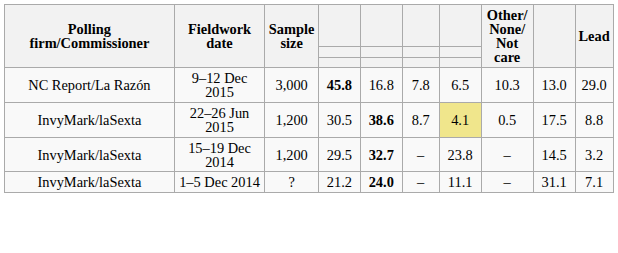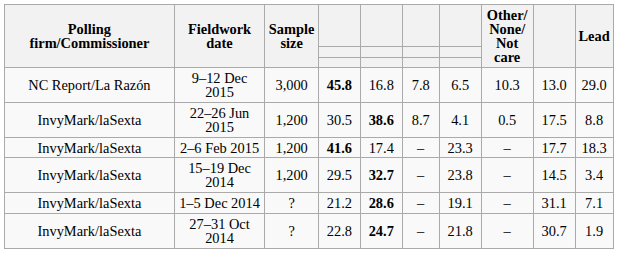(460, 120) khaki background -> (460, 120) no background
+ row: (220, 148)
(594, 155) 3.2 -> (594, 175) 3.4
(381, 182) 24.0 -> (381, 203) 28.6
(460, 182) 11.1 -> (460, 203) 19.1
+ row: (220, 231)
